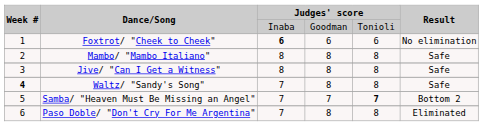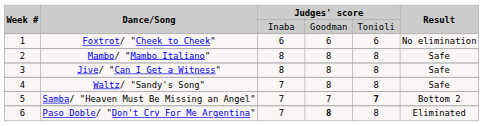(281, 41) bold -> (281, 41) normal
(22, 84) bold -> (22, 84) normal
(329, 113) normal -> (329, 113) bold
